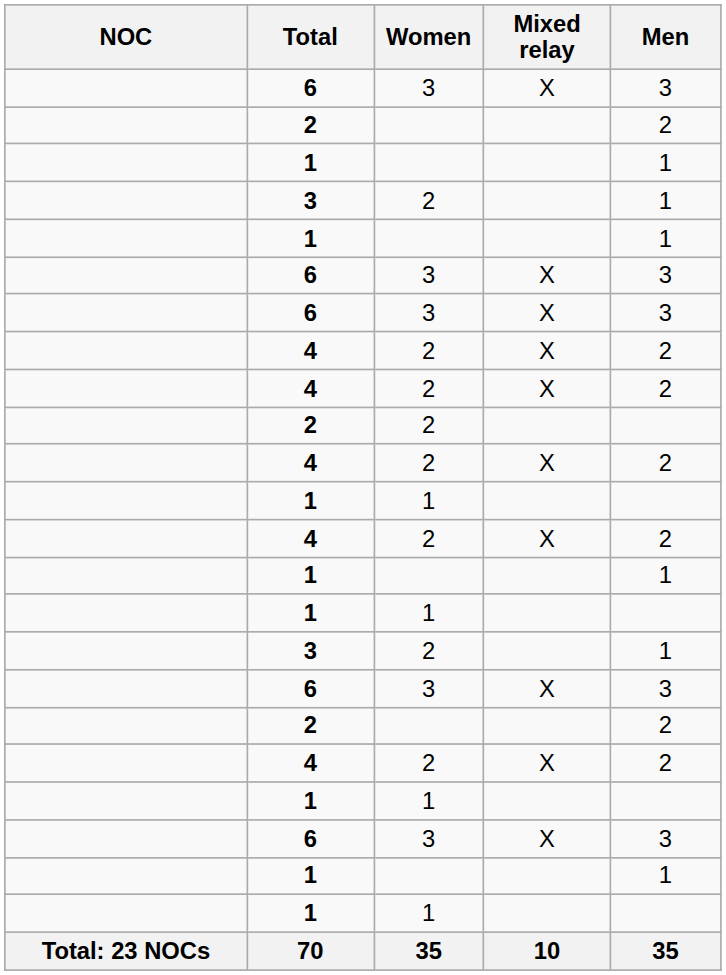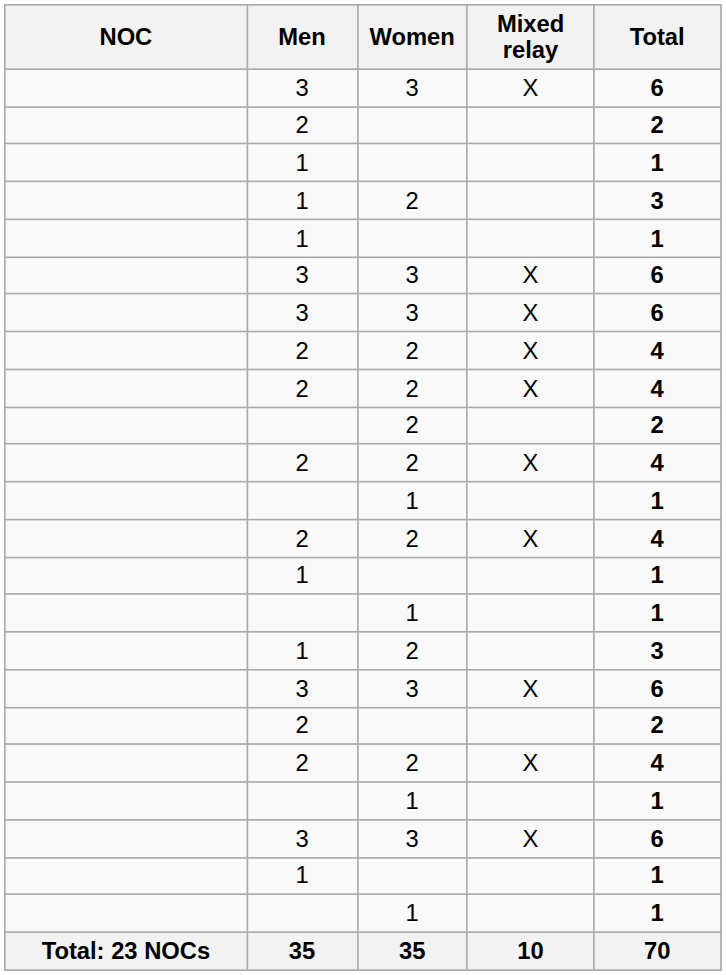columns swapped: (665, 37) <-> (310, 37)
